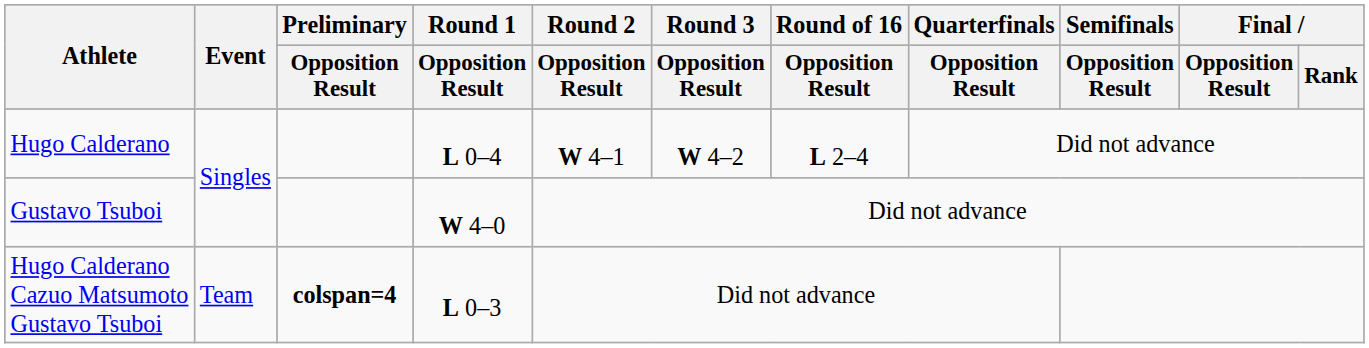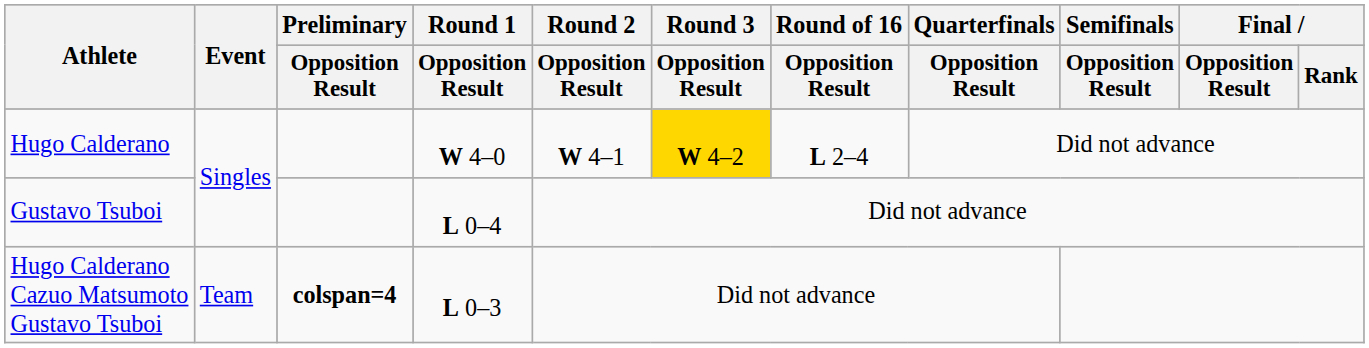(472, 157) L 0–4 -> (472, 157) W 4–0
(711, 157) no background -> (711, 157) gold background
(472, 226) W 4–0 -> (472, 226) L 0–4
